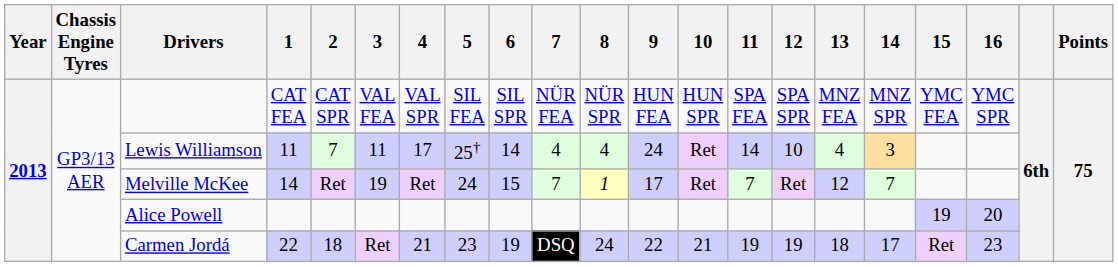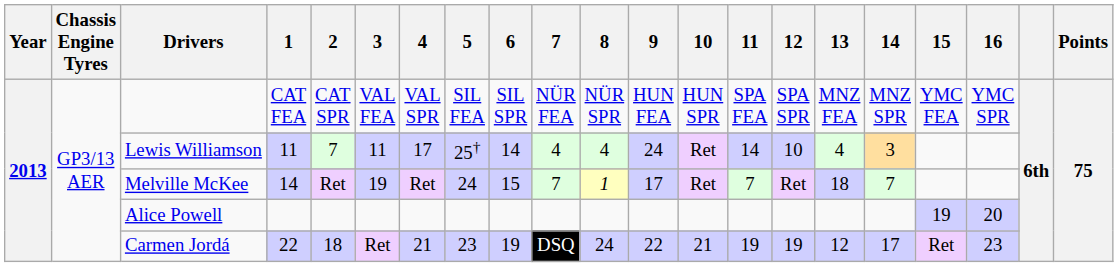(840, 183) 12 -> (840, 183) 18
(840, 245) 18 -> (840, 245) 12
